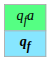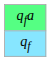(25, 43) bold -> (25, 43) normal
